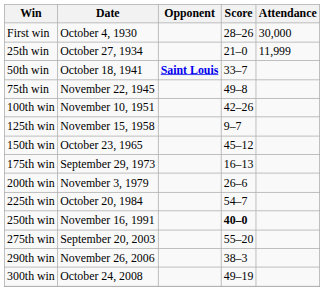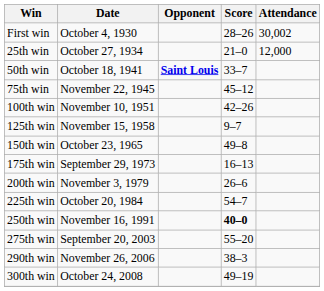(275, 32) 30,000 -> (275, 32) 30,002
(275, 51) 11,999 -> (275, 51) 12,000
(236, 88) 49–8 -> (239, 88) 45–12
(239, 145) 45–12 -> (236, 145) 49–8
